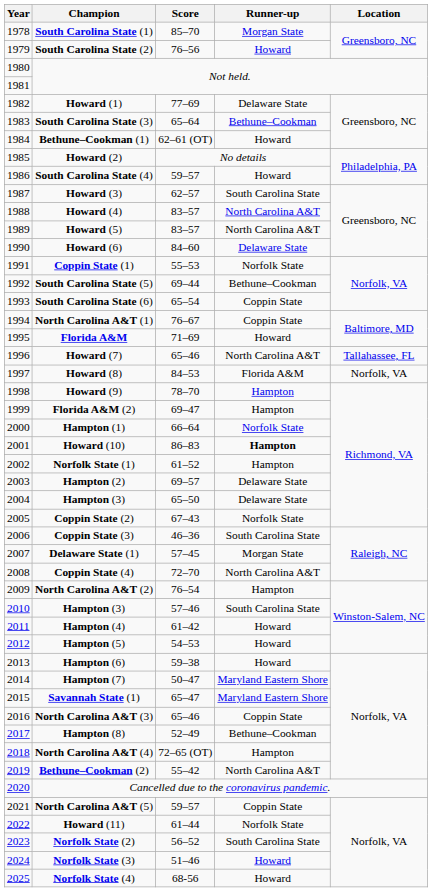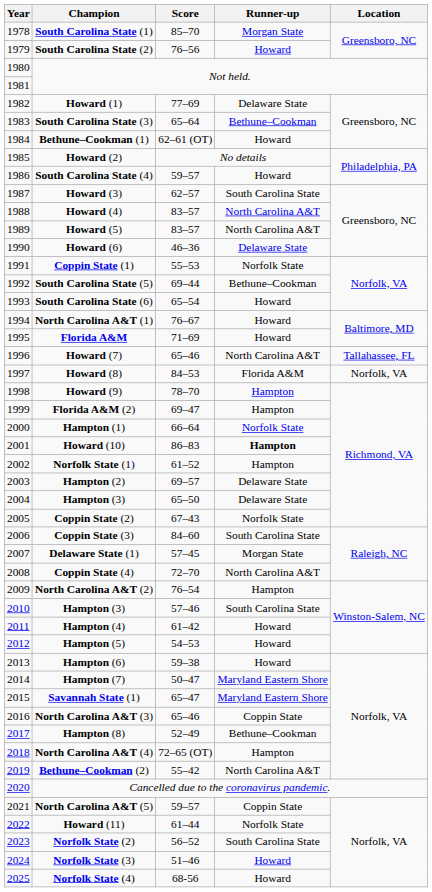(185, 247) 84–60 -> (185, 247) 46–36
(273, 301) Coppin State -> (273, 301) Howard
(273, 319) Coppin State -> (273, 319) Howard
(185, 535) 46–36 -> (185, 535) 84–60
